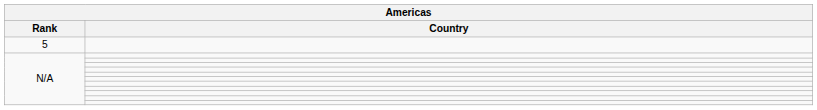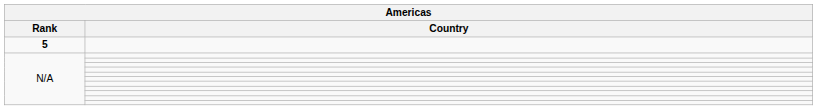(45, 45) normal -> (45, 45) bold
